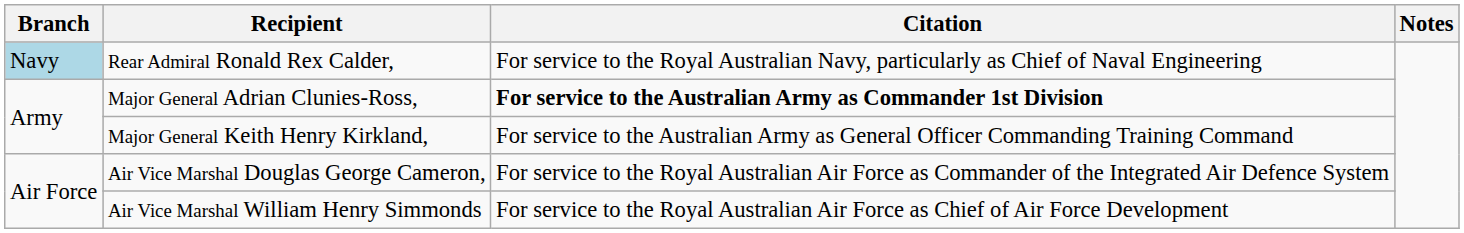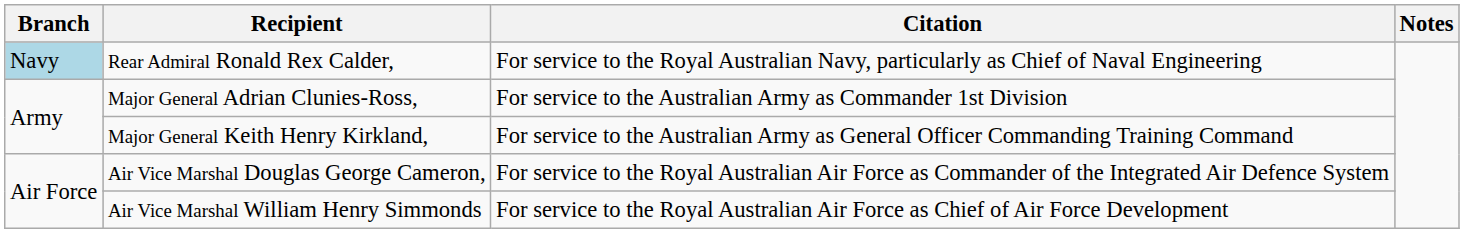(800, 98) bold -> (782, 98) normal
